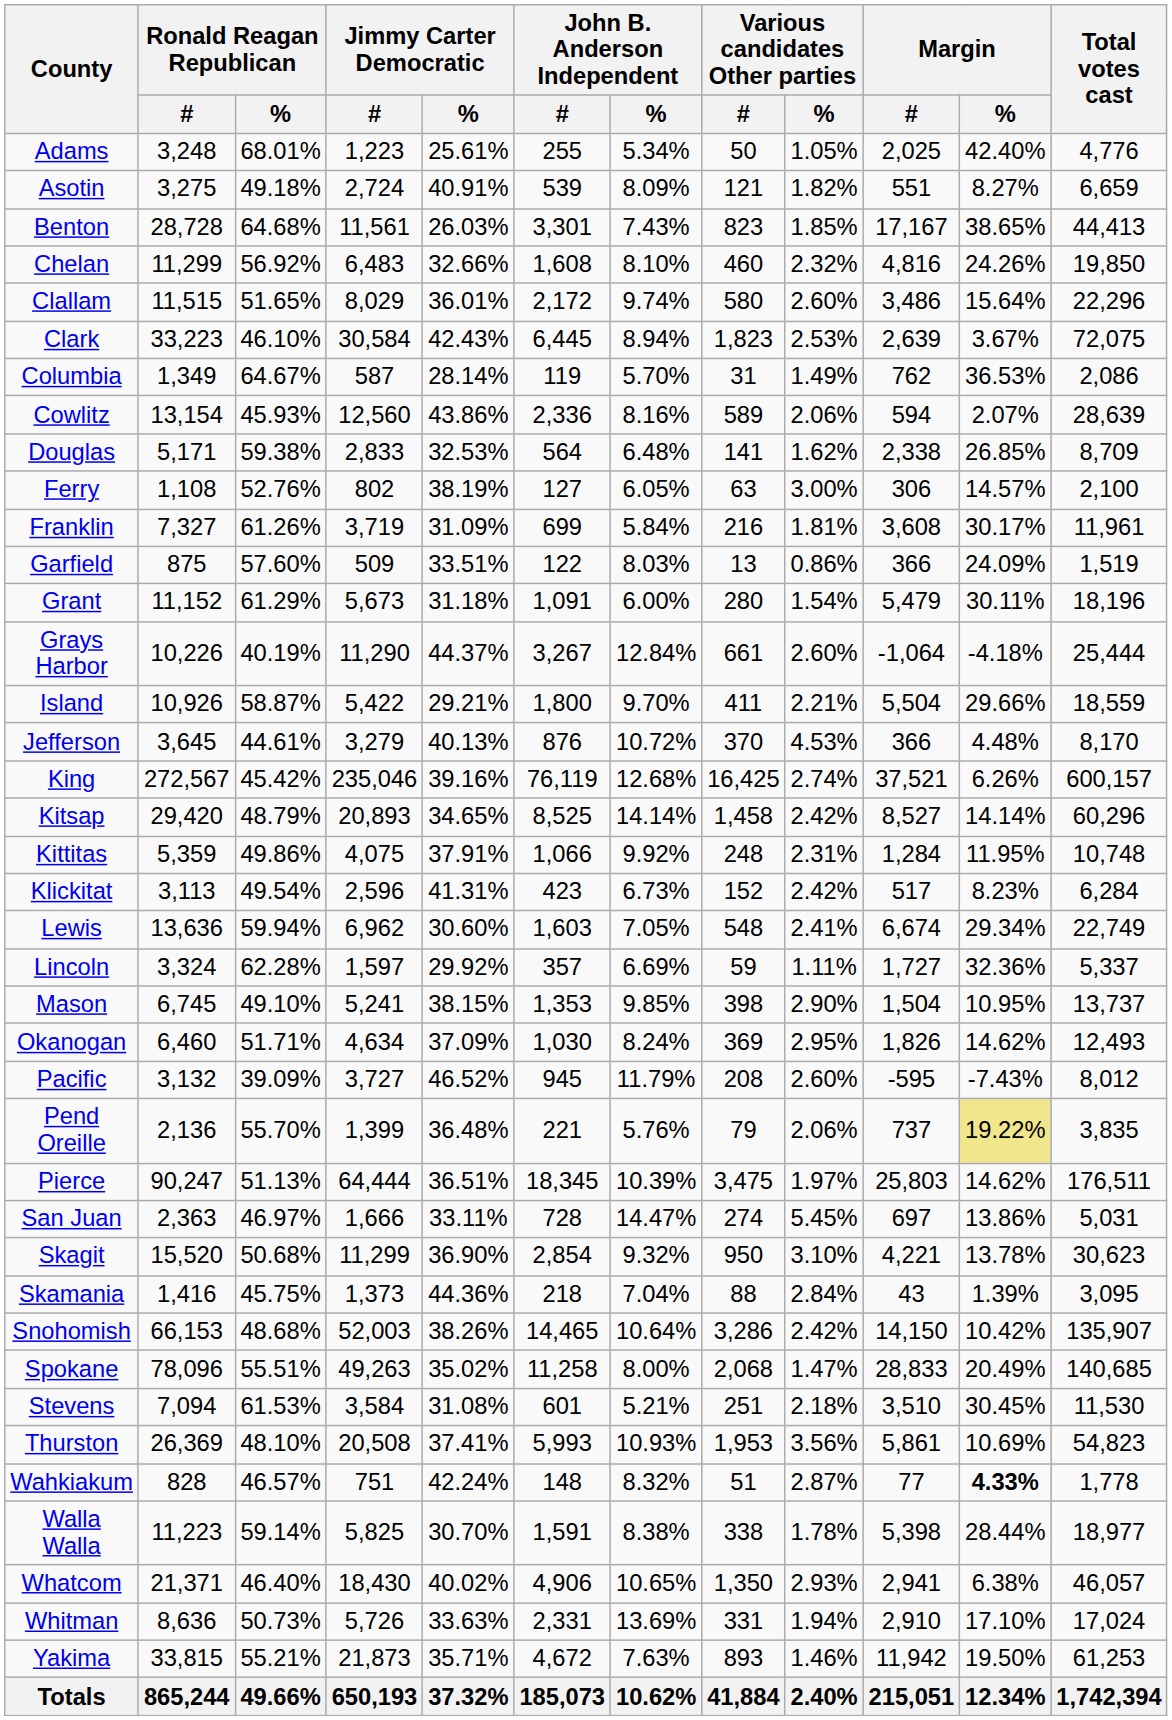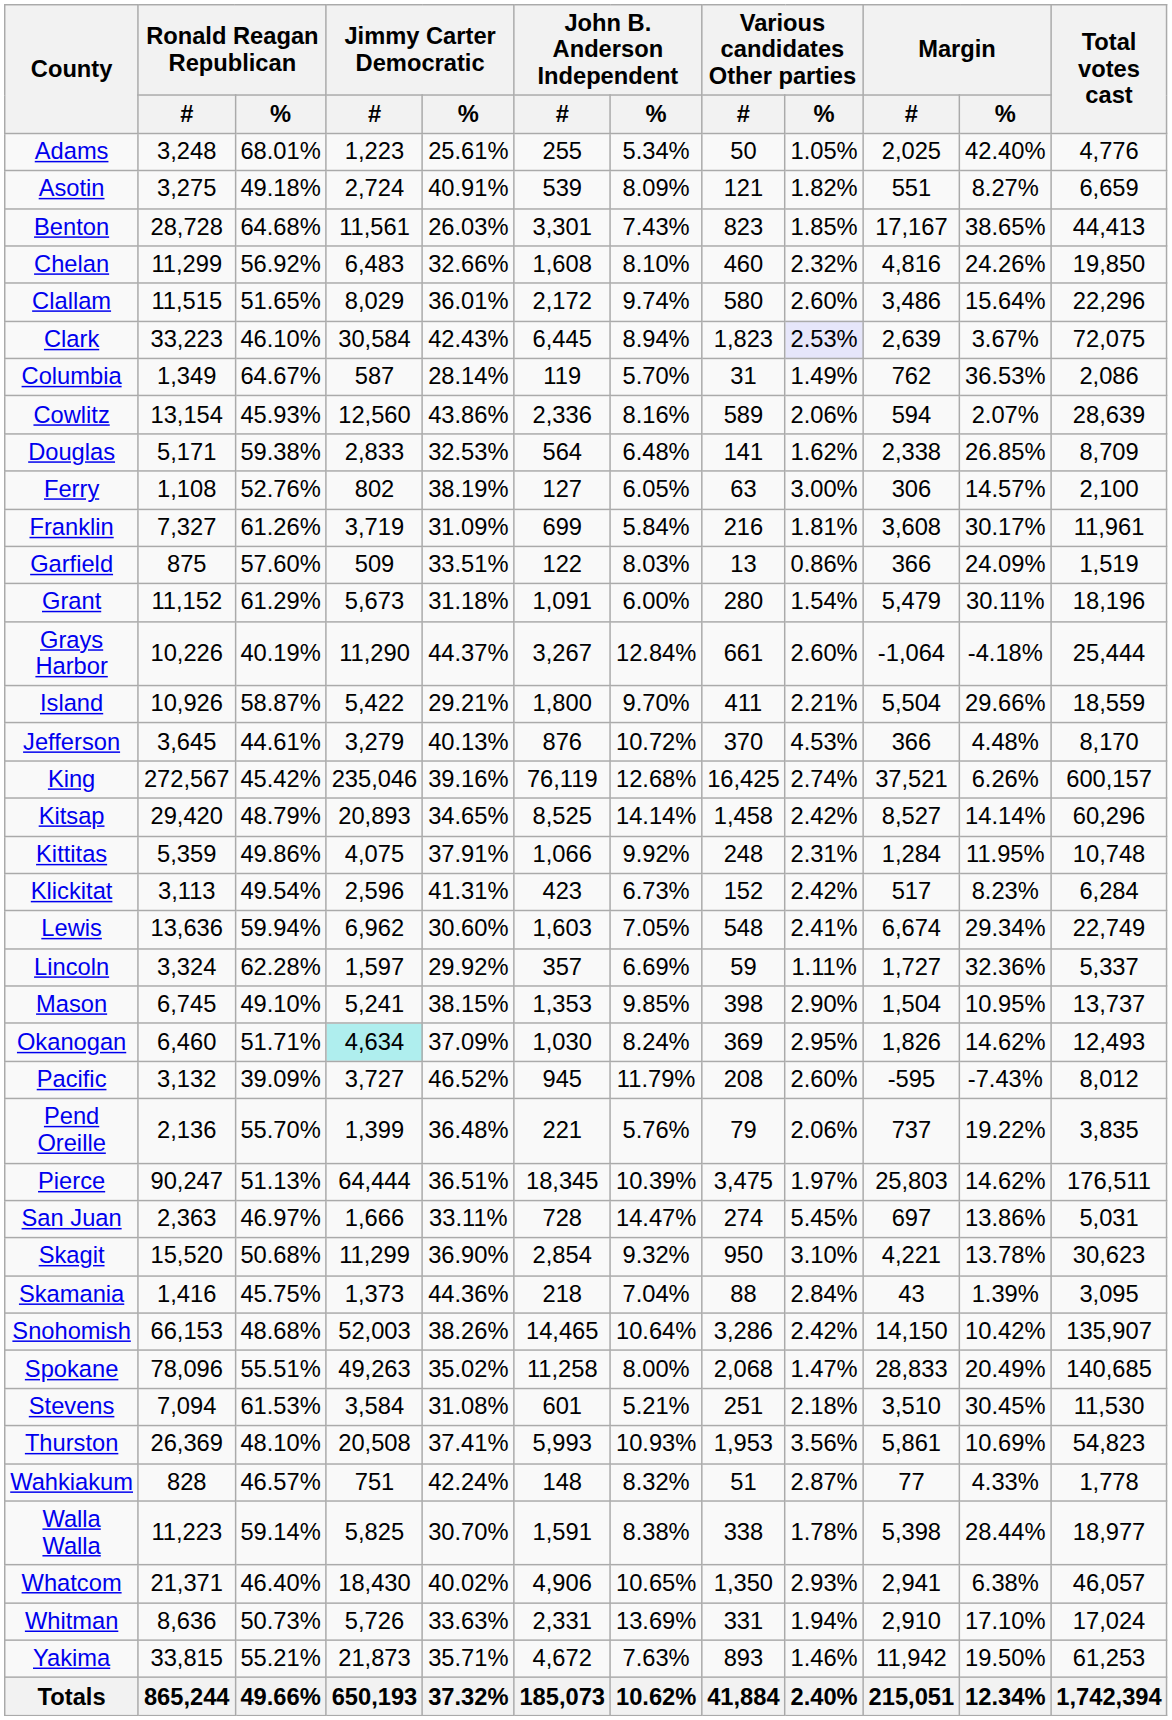(824, 339) no background -> (824, 339) lavender background
(374, 1042) no background -> (374, 1042) paleturquoise background
(1005, 1130) khaki background -> (1005, 1130) no background
(1005, 1481) bold -> (1005, 1481) normal
